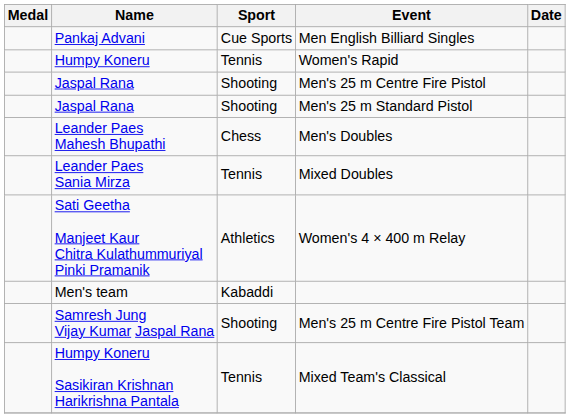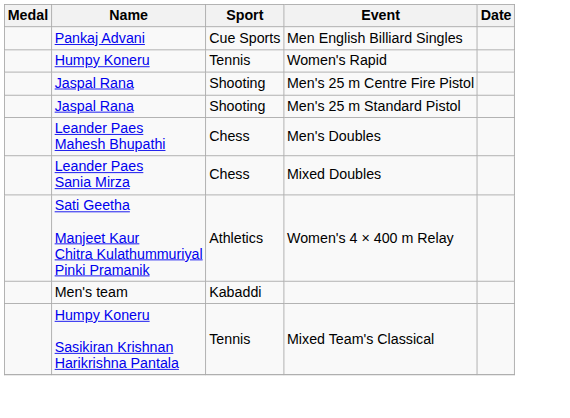(241, 175) Tennis -> (229, 175) Chess
- row: (134, 323)
